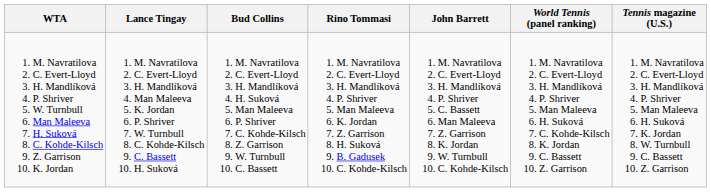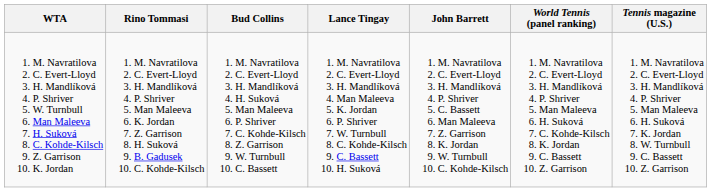columns swapped: (156, 18) <-> (359, 18)
